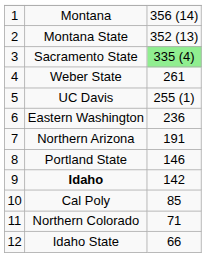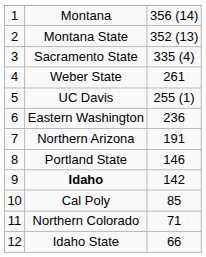(174, 56) lightgreen background -> (174, 56) no background
